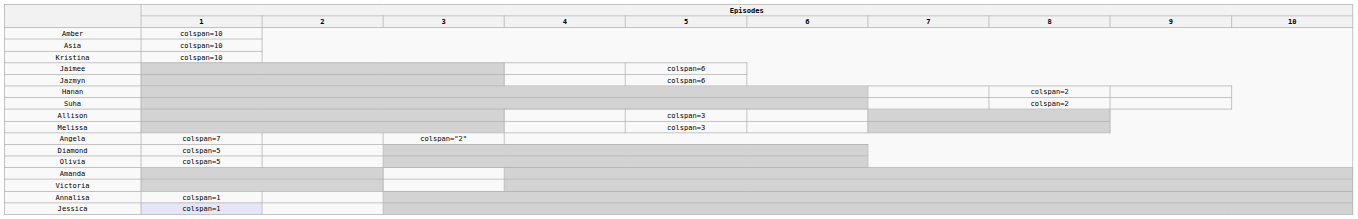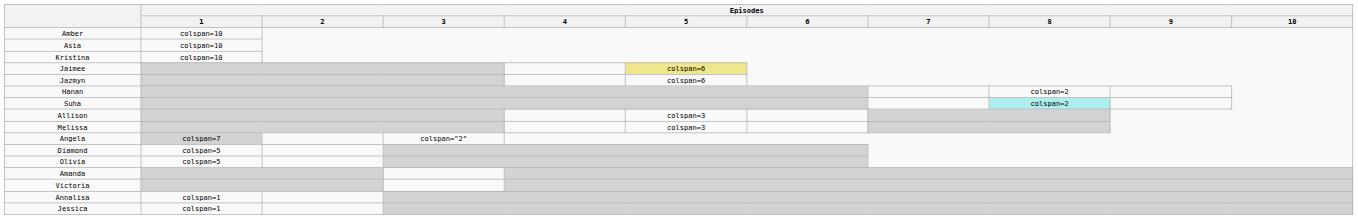(686, 69) no background -> (686, 69) khaki background
(1050, 104) no background -> (1050, 104) paleturquoise background
(201, 139) no background -> (201, 139) lightgrey background
(201, 209) lavender background -> (201, 209) no background
